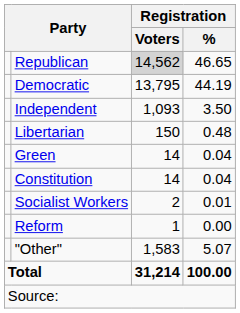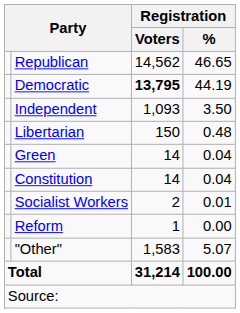(157, 62) lightgrey background -> (157, 62) no background
(157, 86) normal -> (157, 86) bold
